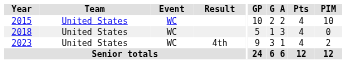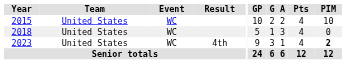(328, 43) normal -> (328, 43) bold
